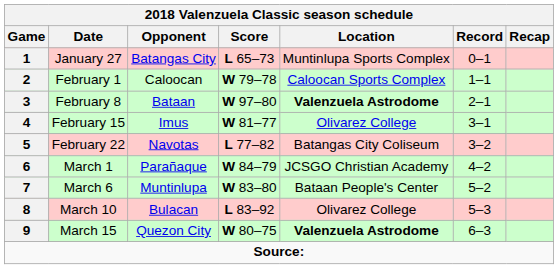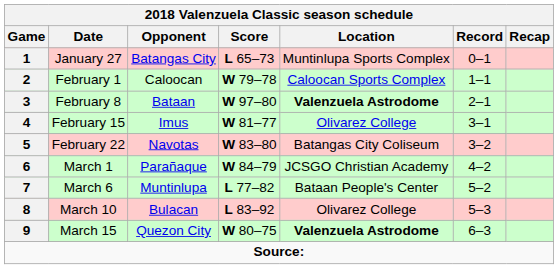(249, 144) L 77–82 -> (249, 144) W 83–80
(249, 187) W 83–80 -> (249, 187) L 77–82
